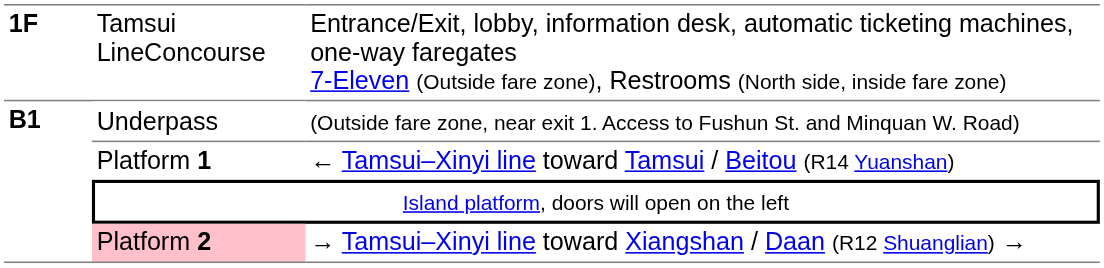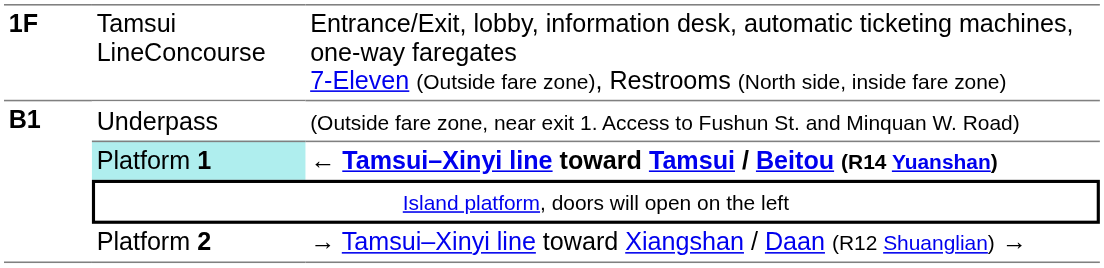(154, 160) no background -> (154, 160) paleturquoise background
(632, 160) normal -> (654, 160) bold
(154, 242) pink background -> (154, 242) no background
